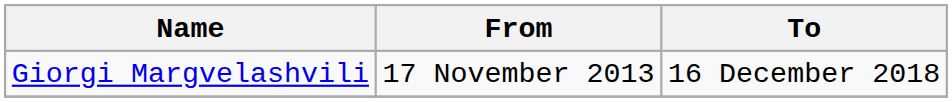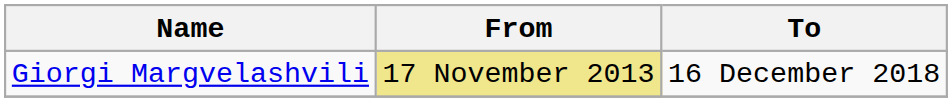(519, 74) no background -> (519, 74) khaki background
